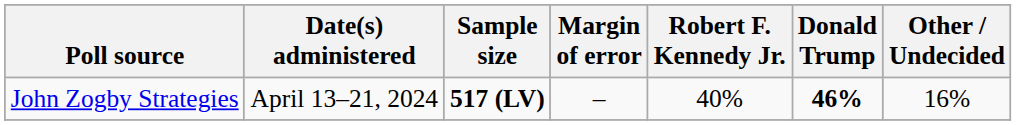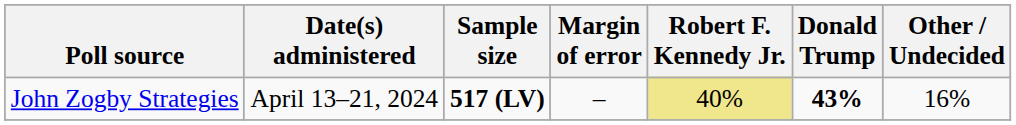(720, 98) no background -> (720, 98) khaki background
(837, 98) 46% -> (837, 98) 43%
